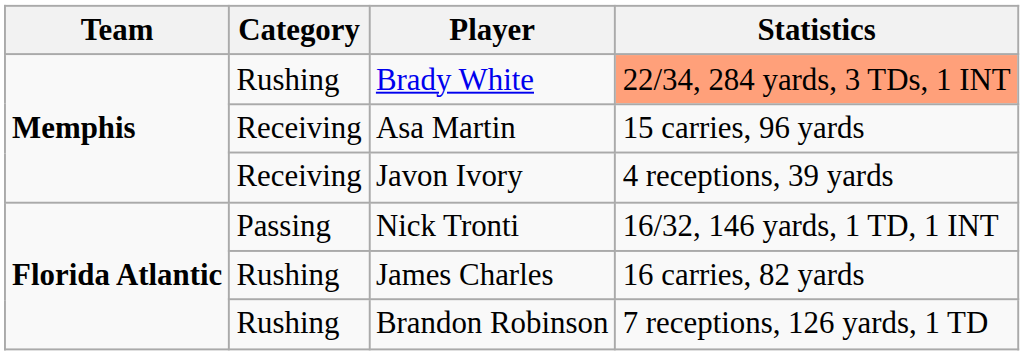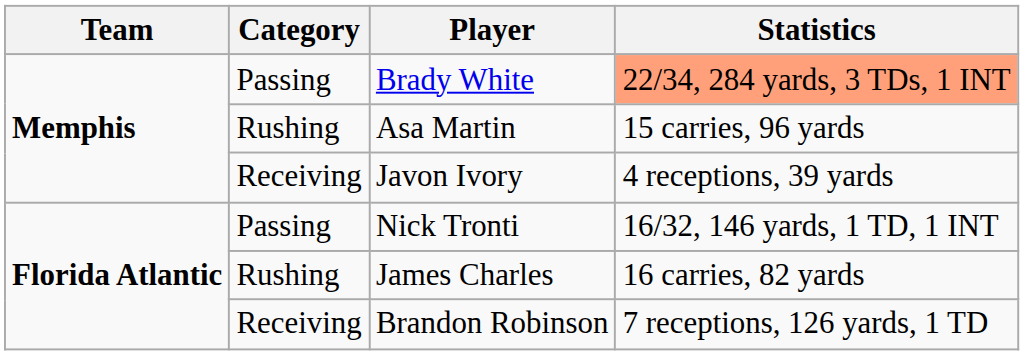(288, 78) Rushing -> (284, 78) Passing
(299, 127) Receiving -> (288, 127) Rushing
(288, 323) Rushing -> (299, 323) Receiving
